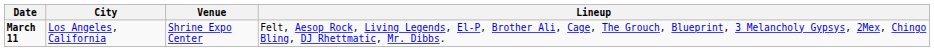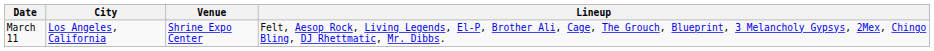(21, 33) bold -> (21, 33) normal
